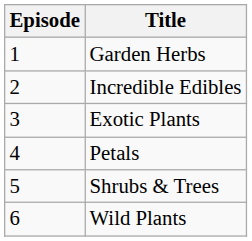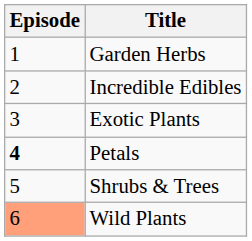(15, 152) normal -> (15, 152) bold
(15, 218) no background -> (15, 218) lightsalmon background
